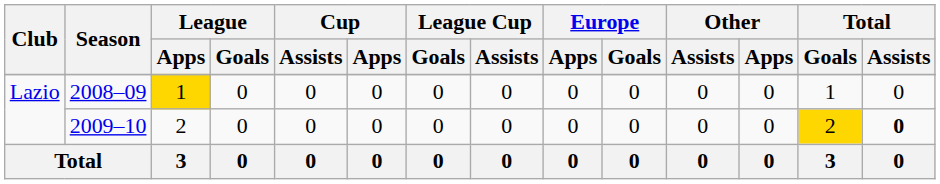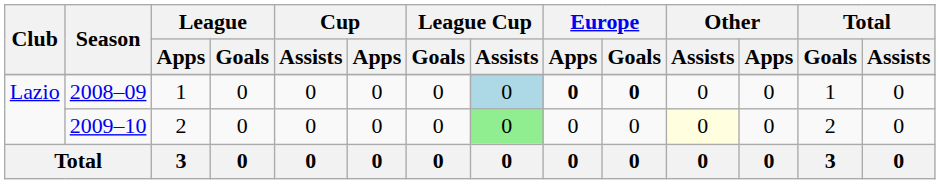(181, 91) gold background -> (181, 91) no background
(507, 91) no background -> (507, 91) lightblue background
(573, 91) normal -> (573, 91) bold
(634, 91) normal -> (634, 91) bold
(507, 126) no background -> (507, 126) lightgreen background
(703, 126) no background -> (703, 126) lightyellow background
(830, 126) gold background -> (830, 126) no background
(899, 126) bold -> (899, 126) normal
